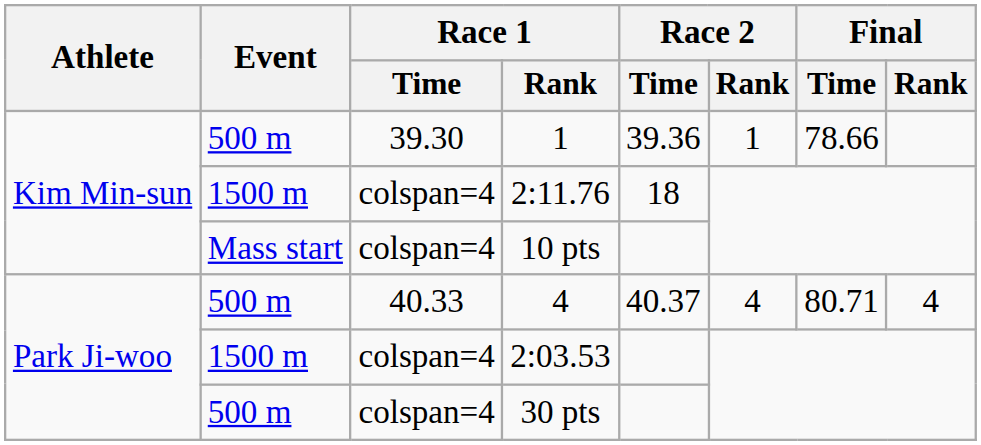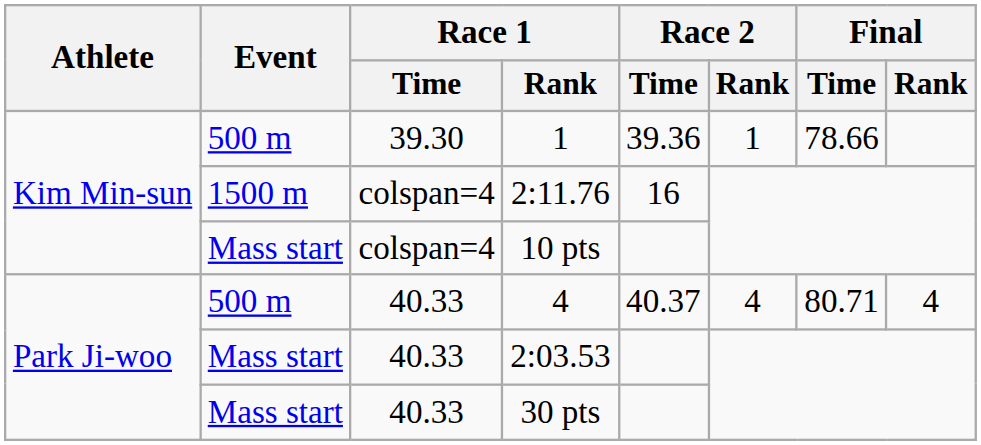(663, 193) 18 -> (663, 193) 16
(258, 357) 1500 m -> (275, 357) Mass start
(427, 357) colspan=4 -> (427, 357) 40.33
(250, 411) 500 m -> (275, 411) Mass start
(427, 411) colspan=4 -> (427, 411) 40.33
